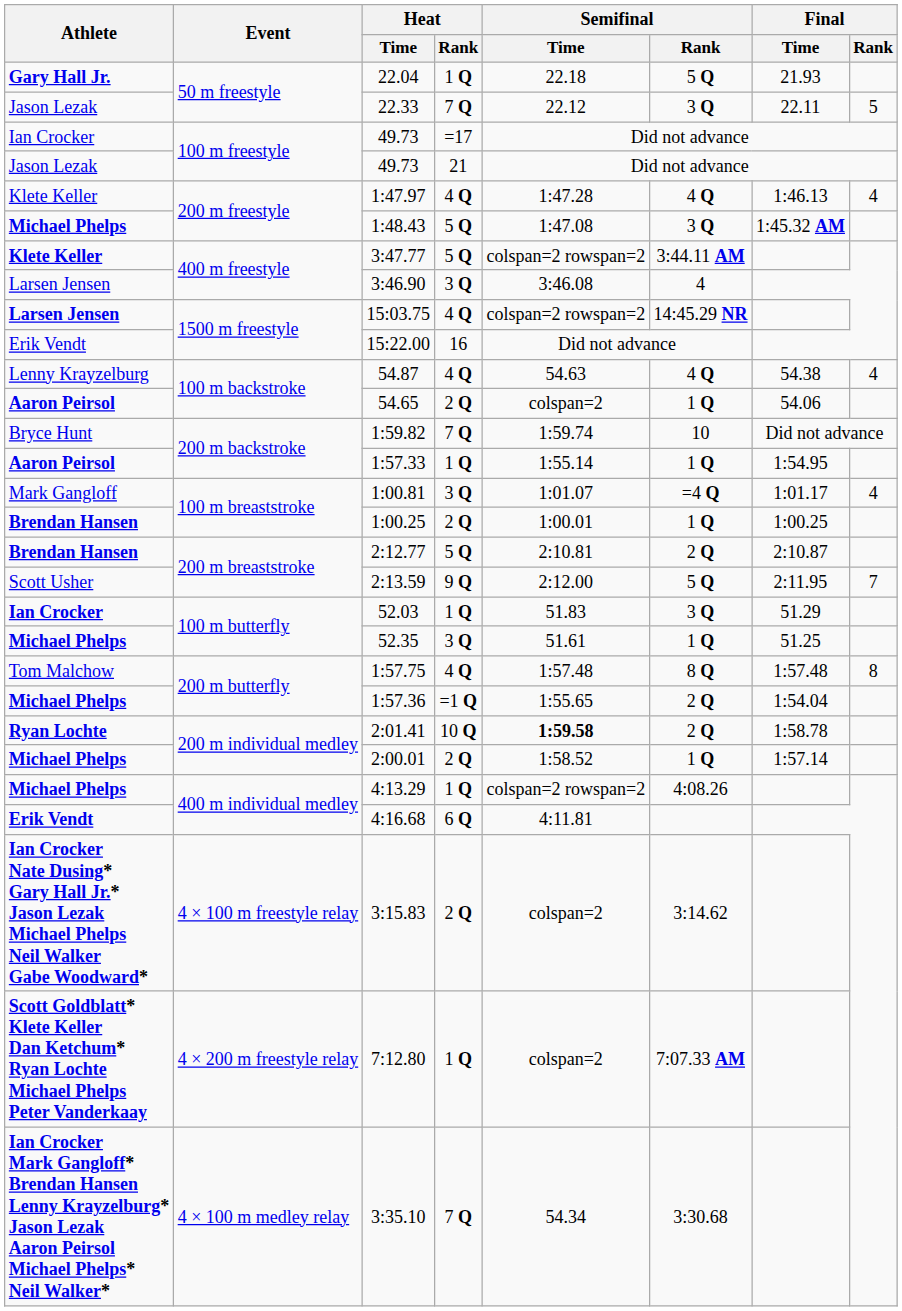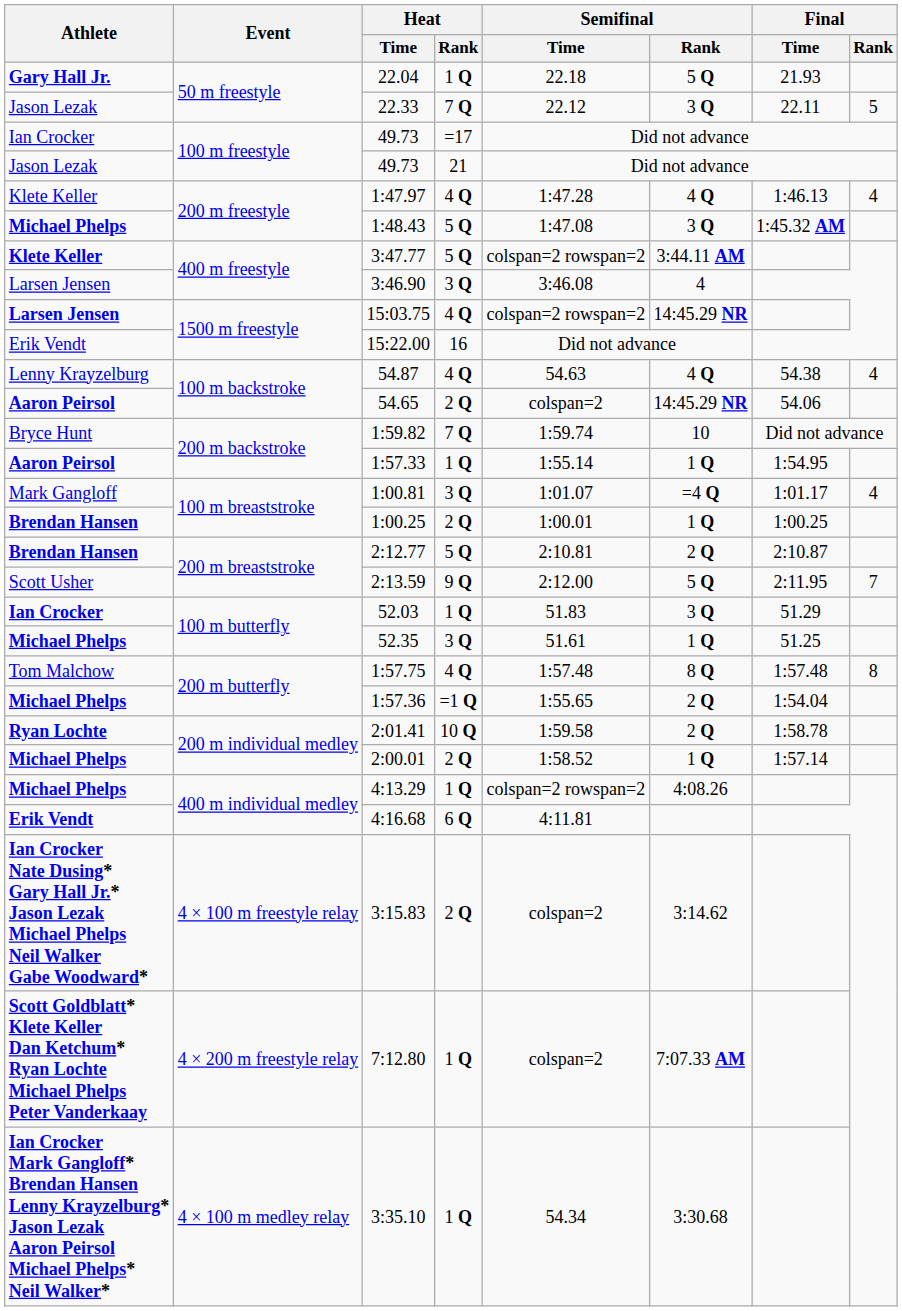(701, 404) 1 Q -> (701, 404) 14:45.29 NR
(566, 730) bold -> (566, 730) normal
(458, 1216) 7 Q -> (458, 1216) 1 Q
